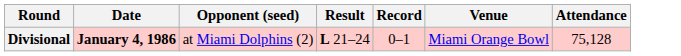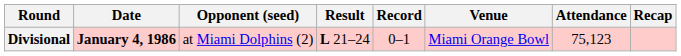+ column: (653, 16)
(591, 39) 75,128 -> (591, 39) 75,123
